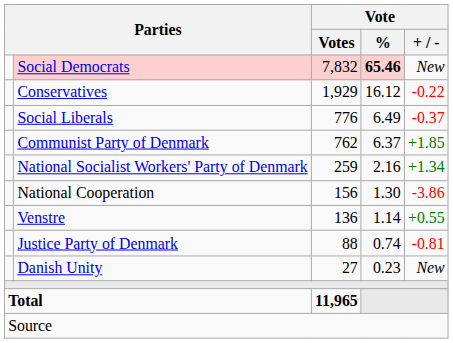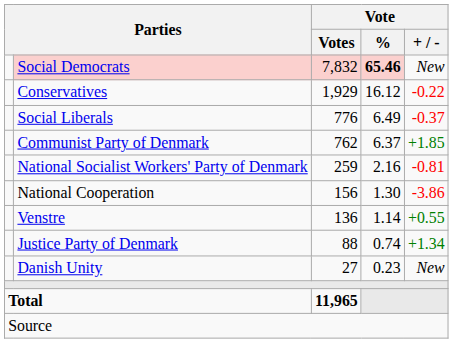(426, 167) +1.34 -> (428, 167) -0.81
(428, 243) -0.81 -> (426, 243) +1.34
